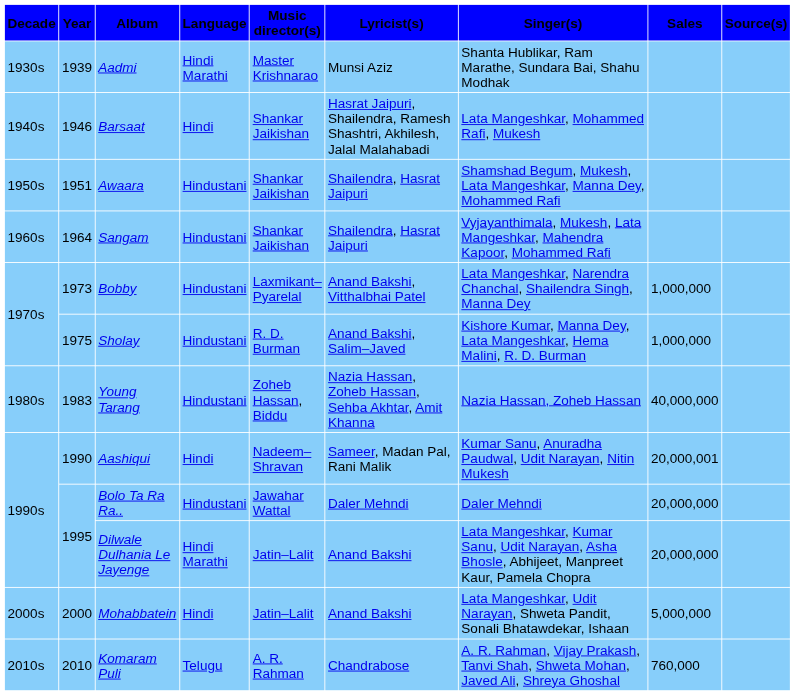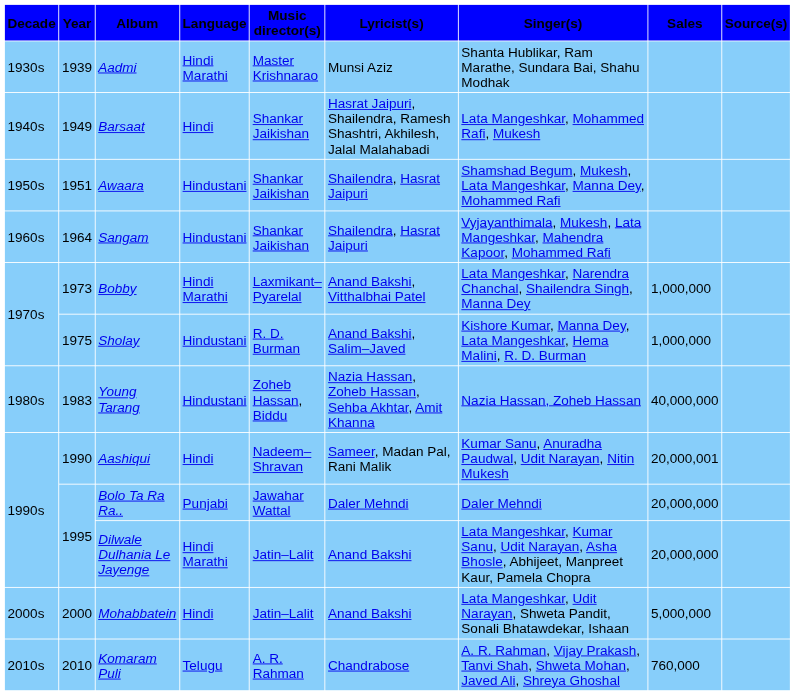(77, 126) 1946 -> (77, 126) 1949
(215, 288) Hindustani -> (205, 288) Hindi Marathi
(215, 502) Hindustani -> (205, 502) Punjabi
